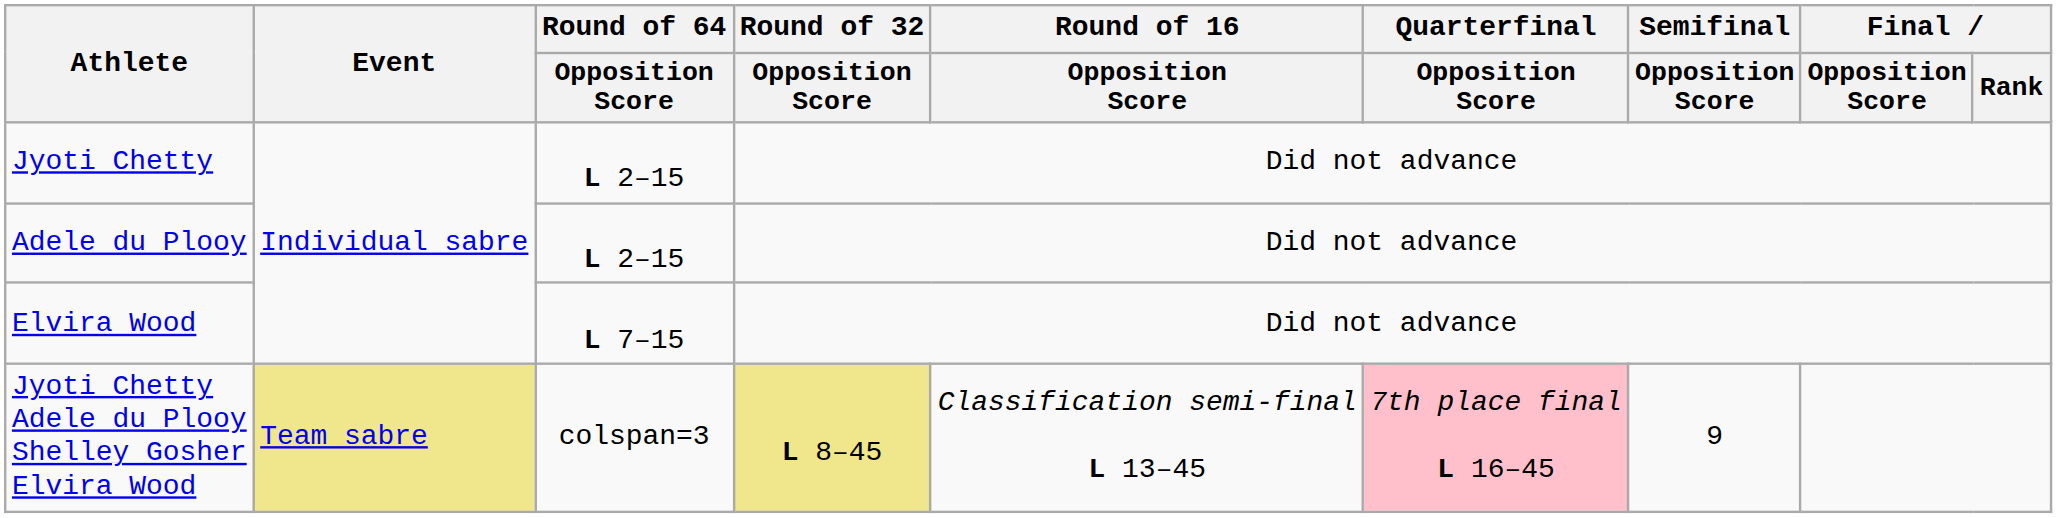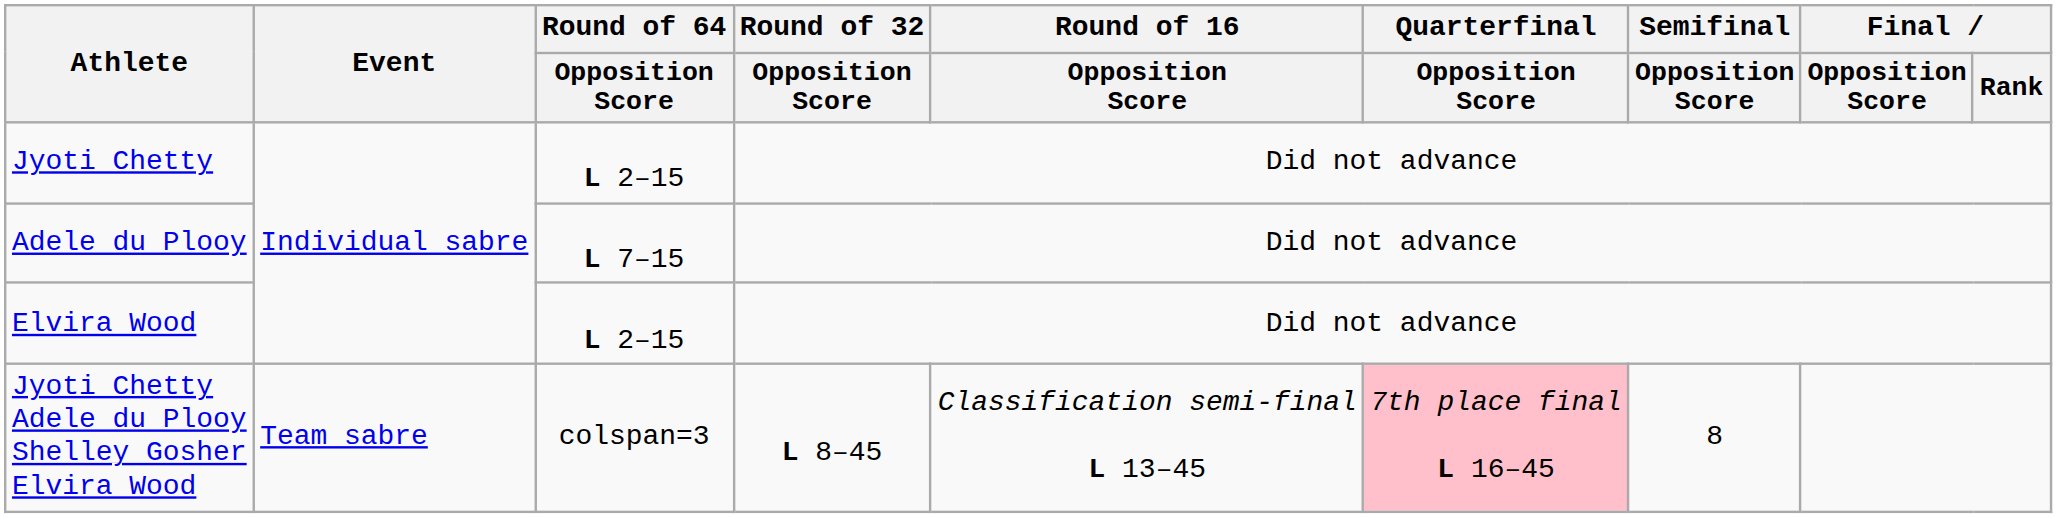(634, 260) L 2–15 -> (634, 260) L 7–15
(634, 340) L 7–15 -> (634, 340) L 2–15
(344, 437) khaki background -> (344, 437) no background
(832, 454) khaki background -> (832, 454) no background
(1715, 437) 9 -> (1715, 437) 8
